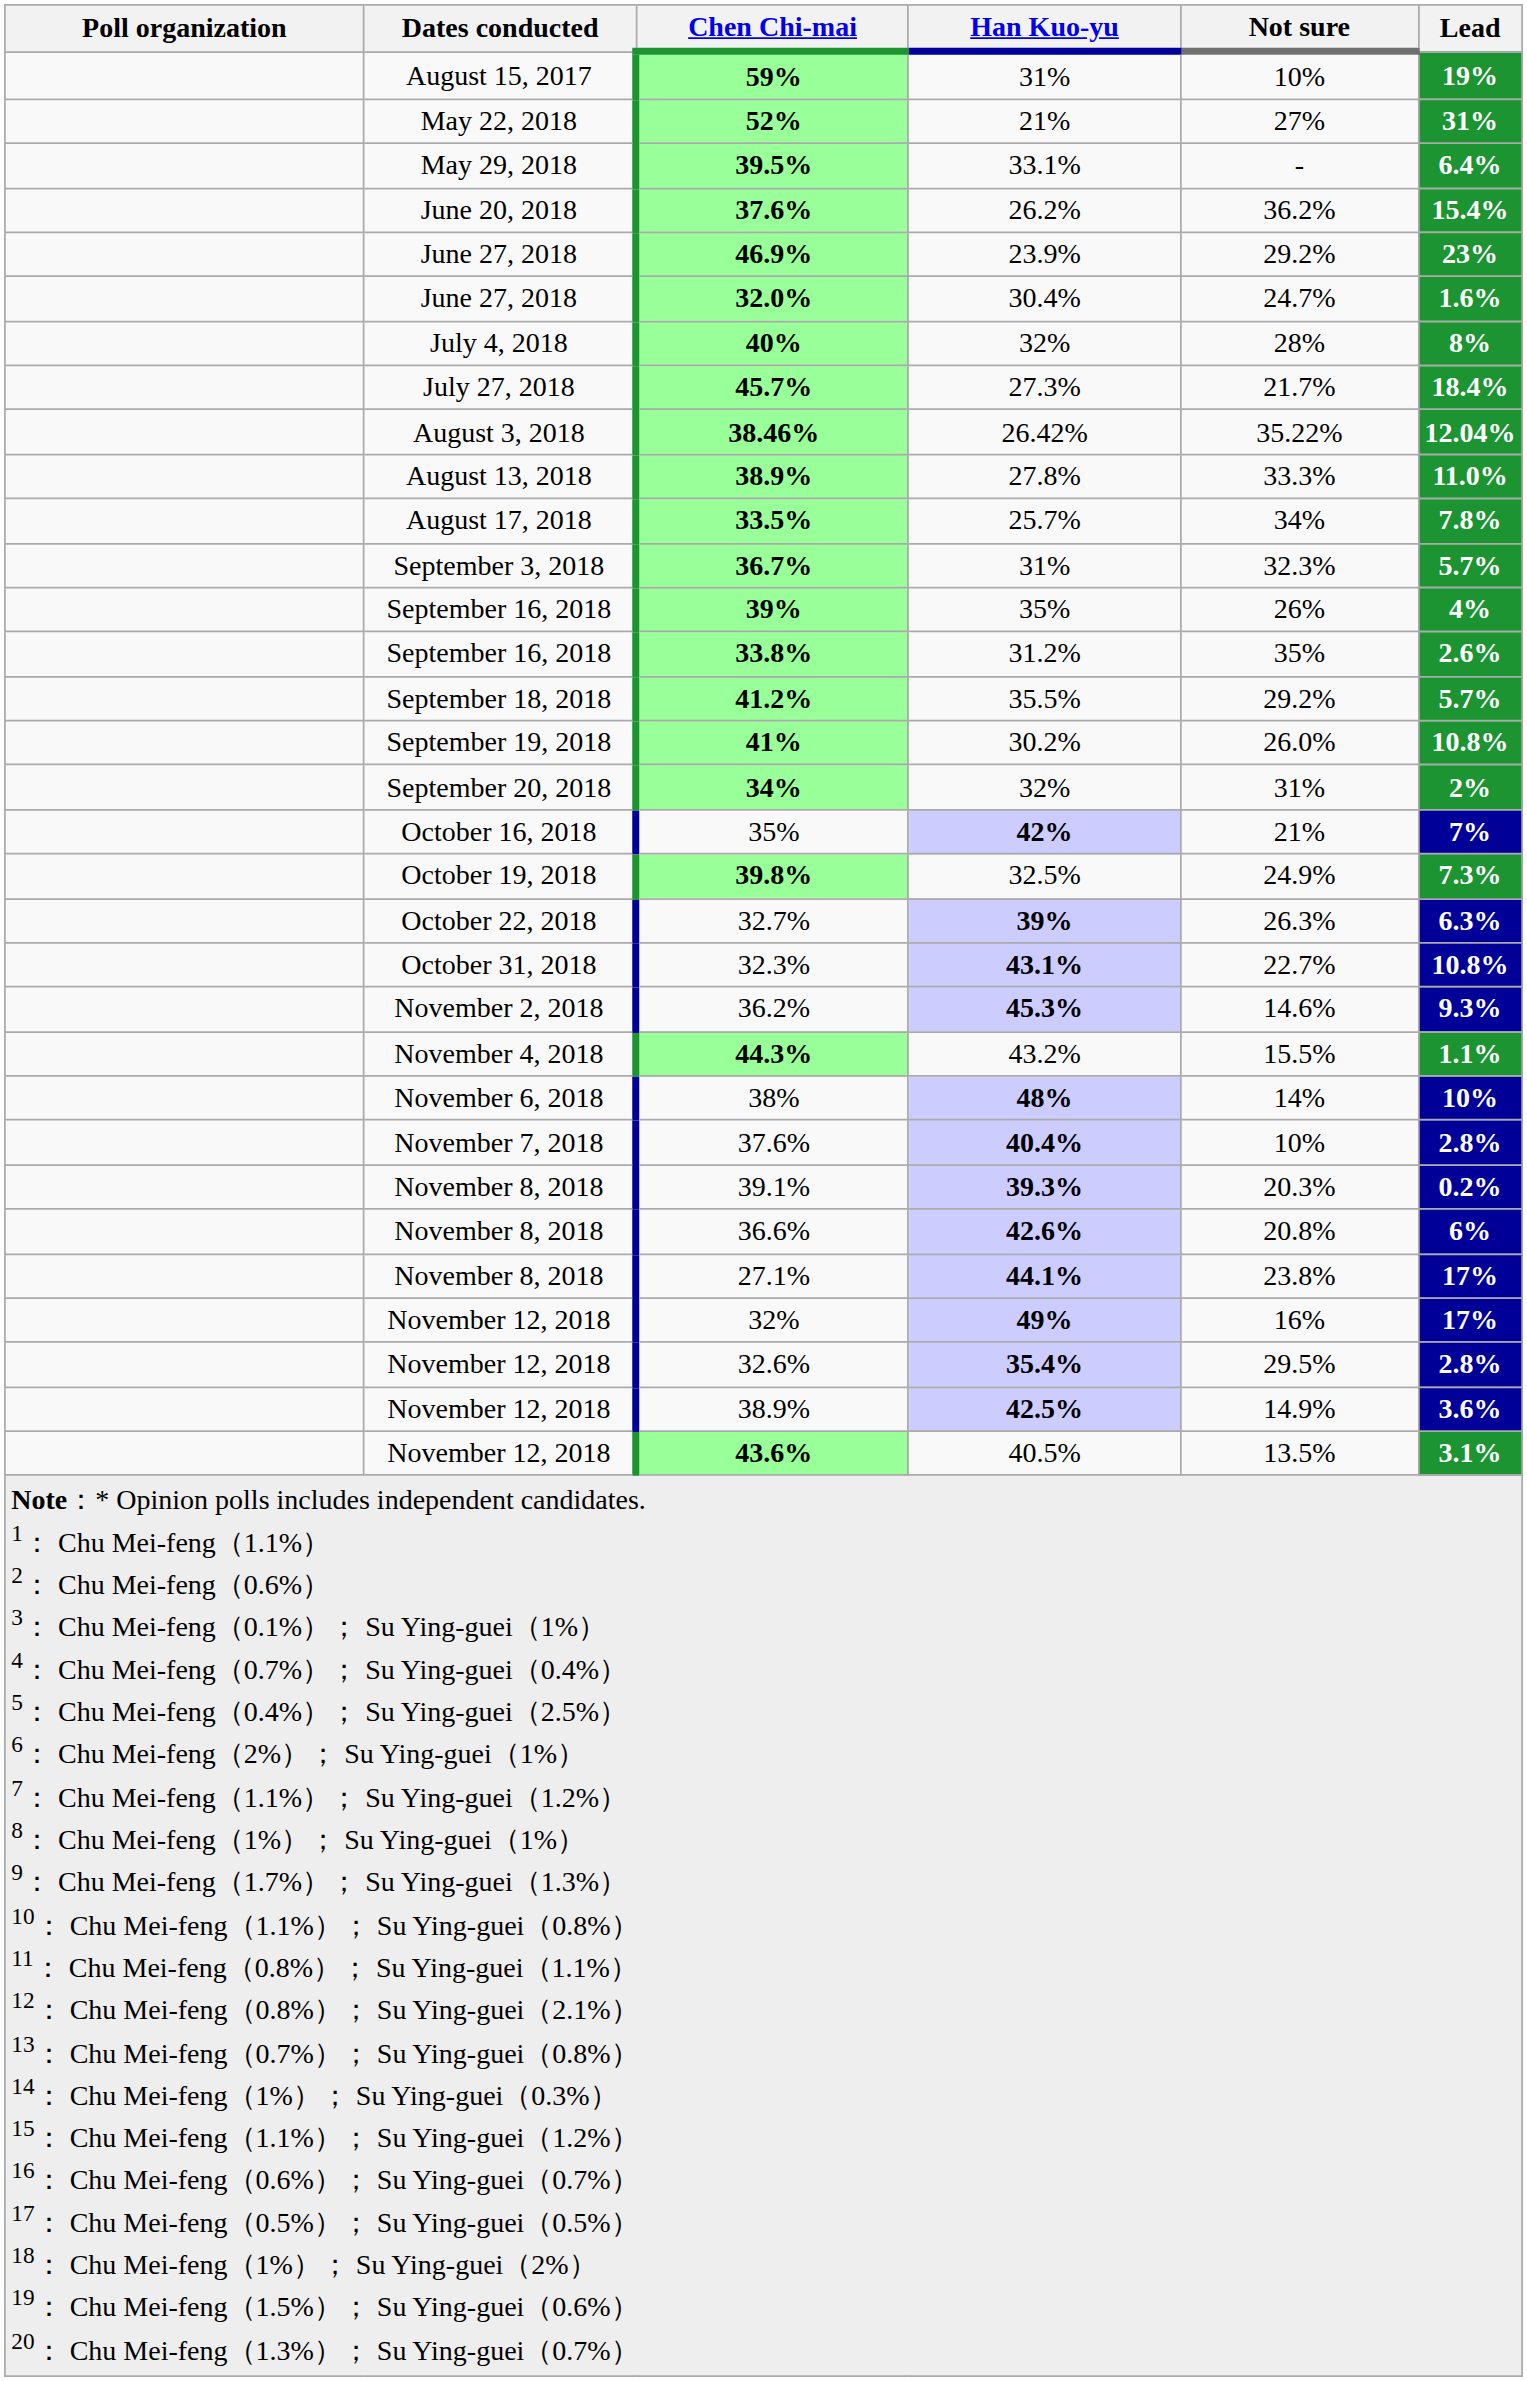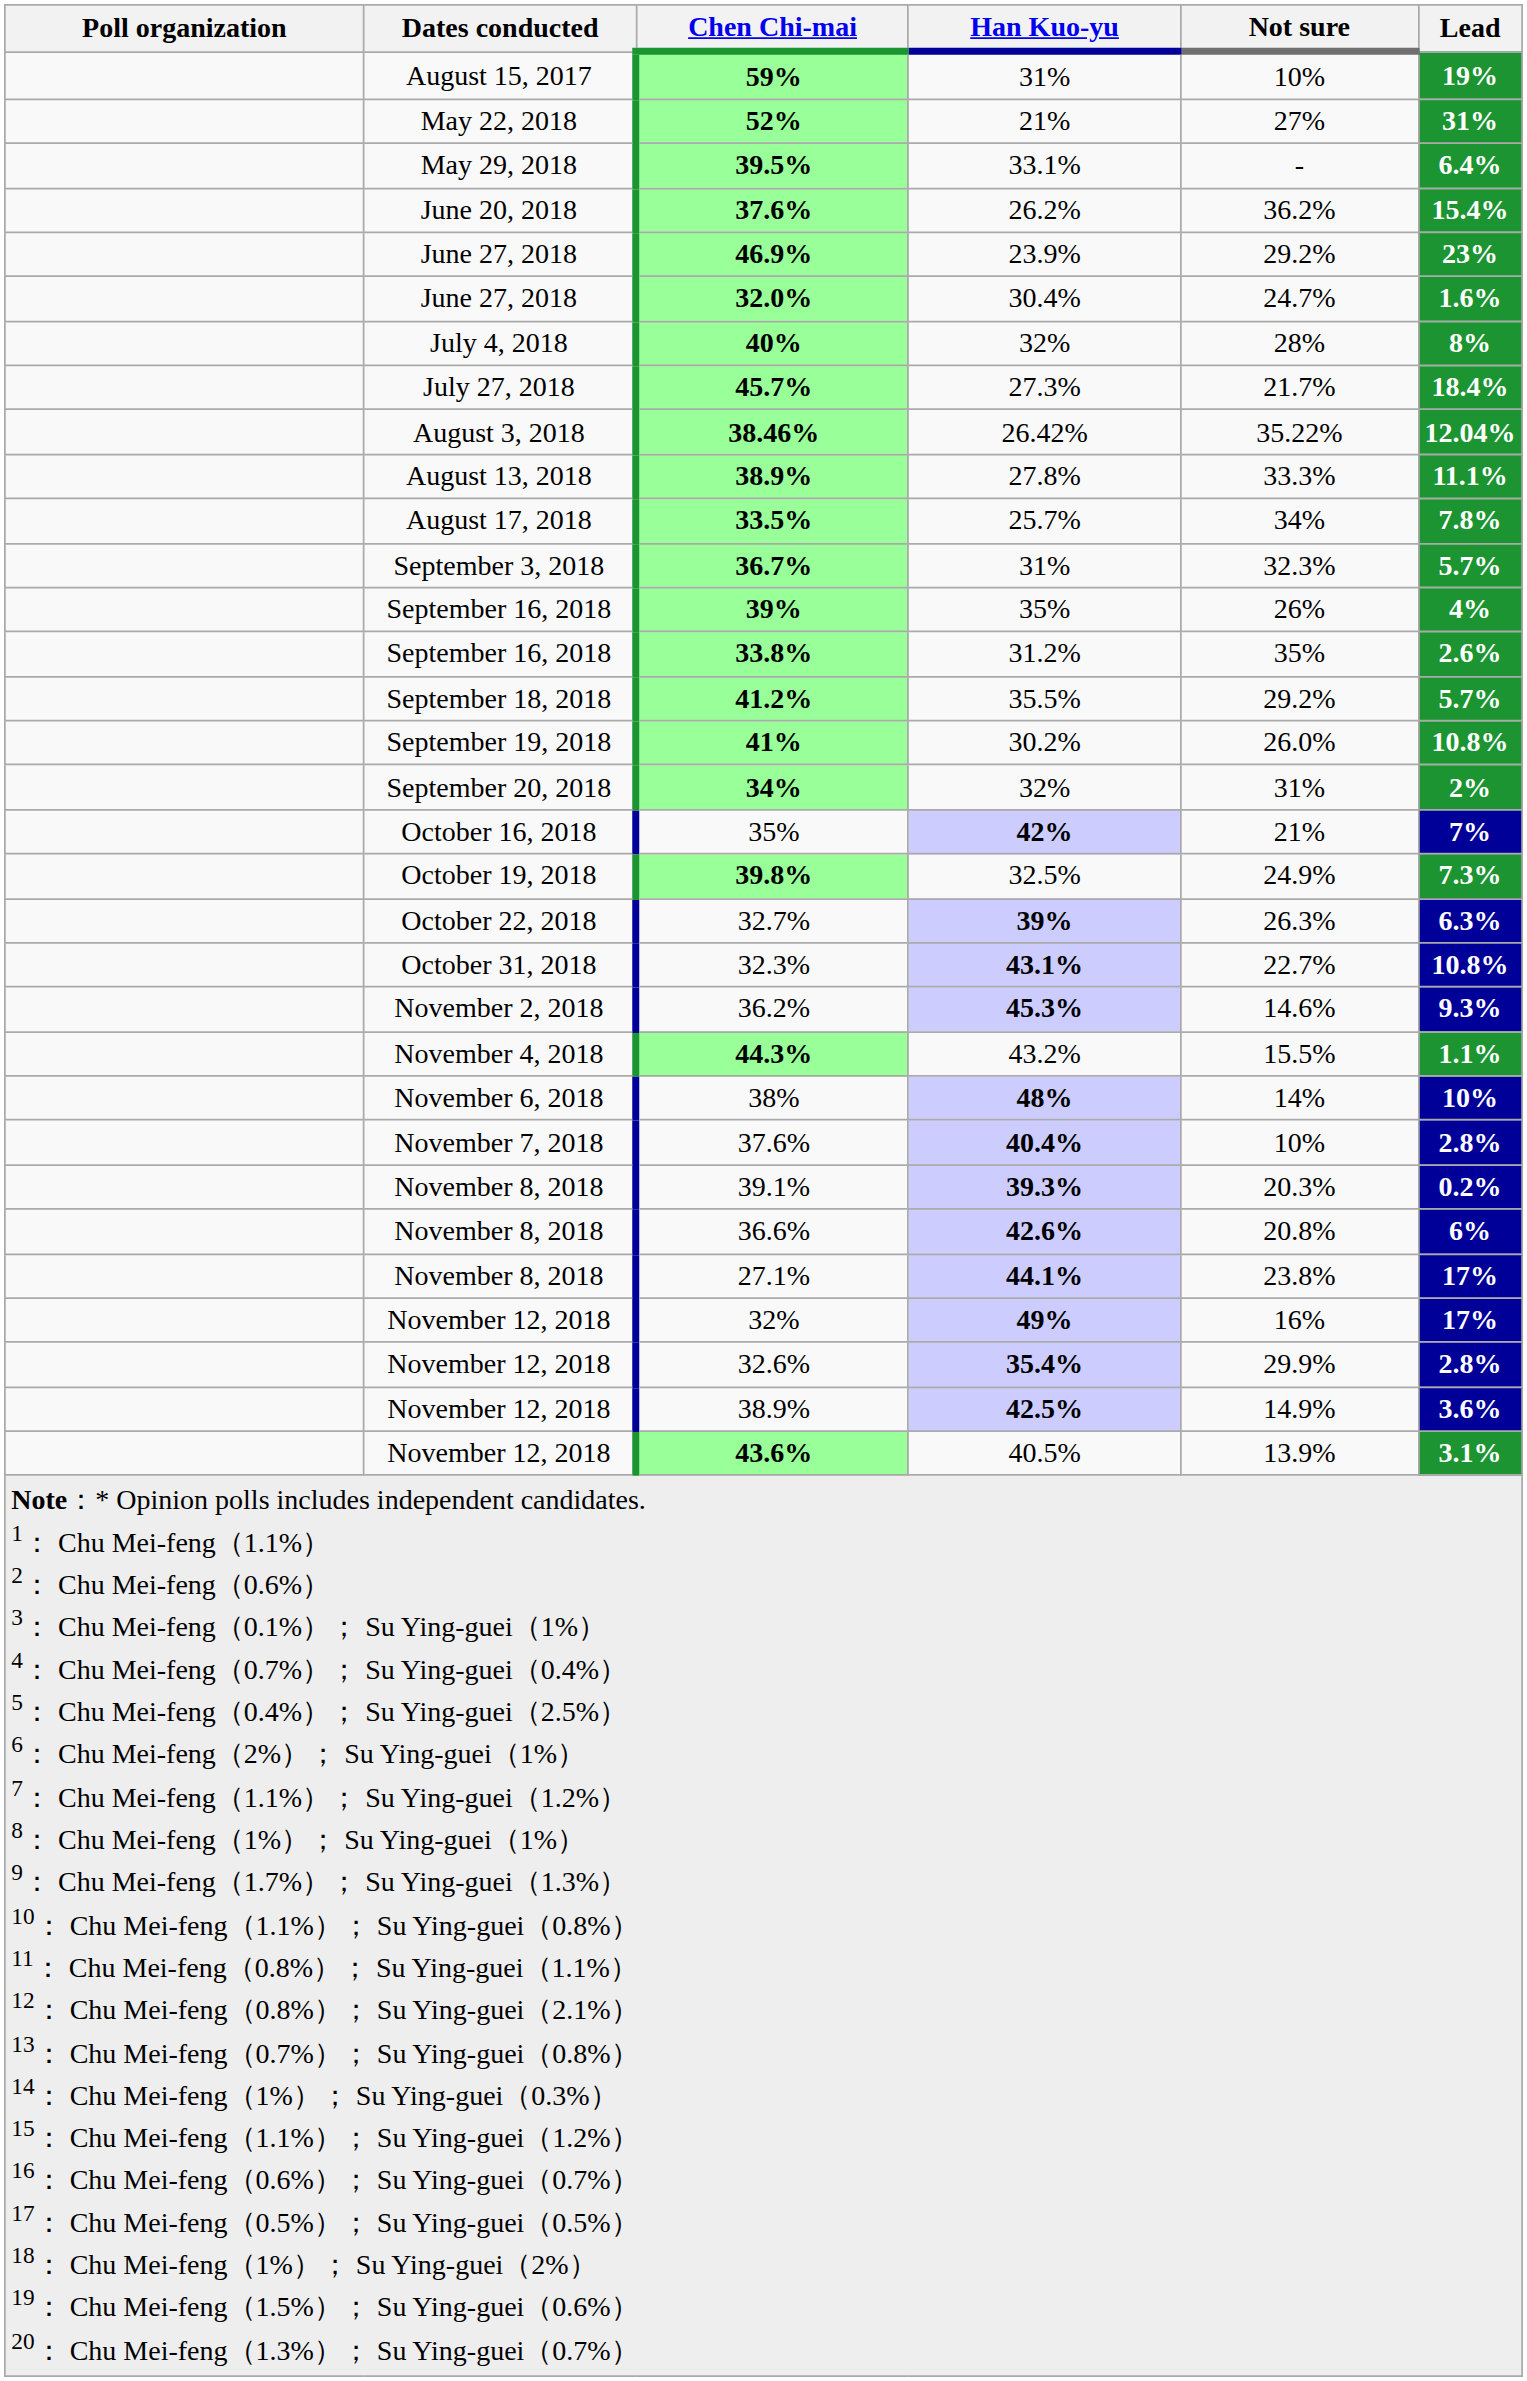(1470, 476) 11.0% -> (1470, 476) 11.1%
(1299, 1364) 29.5% -> (1299, 1364) 29.9%
(1299, 1452) 13.5% -> (1299, 1452) 13.9%
